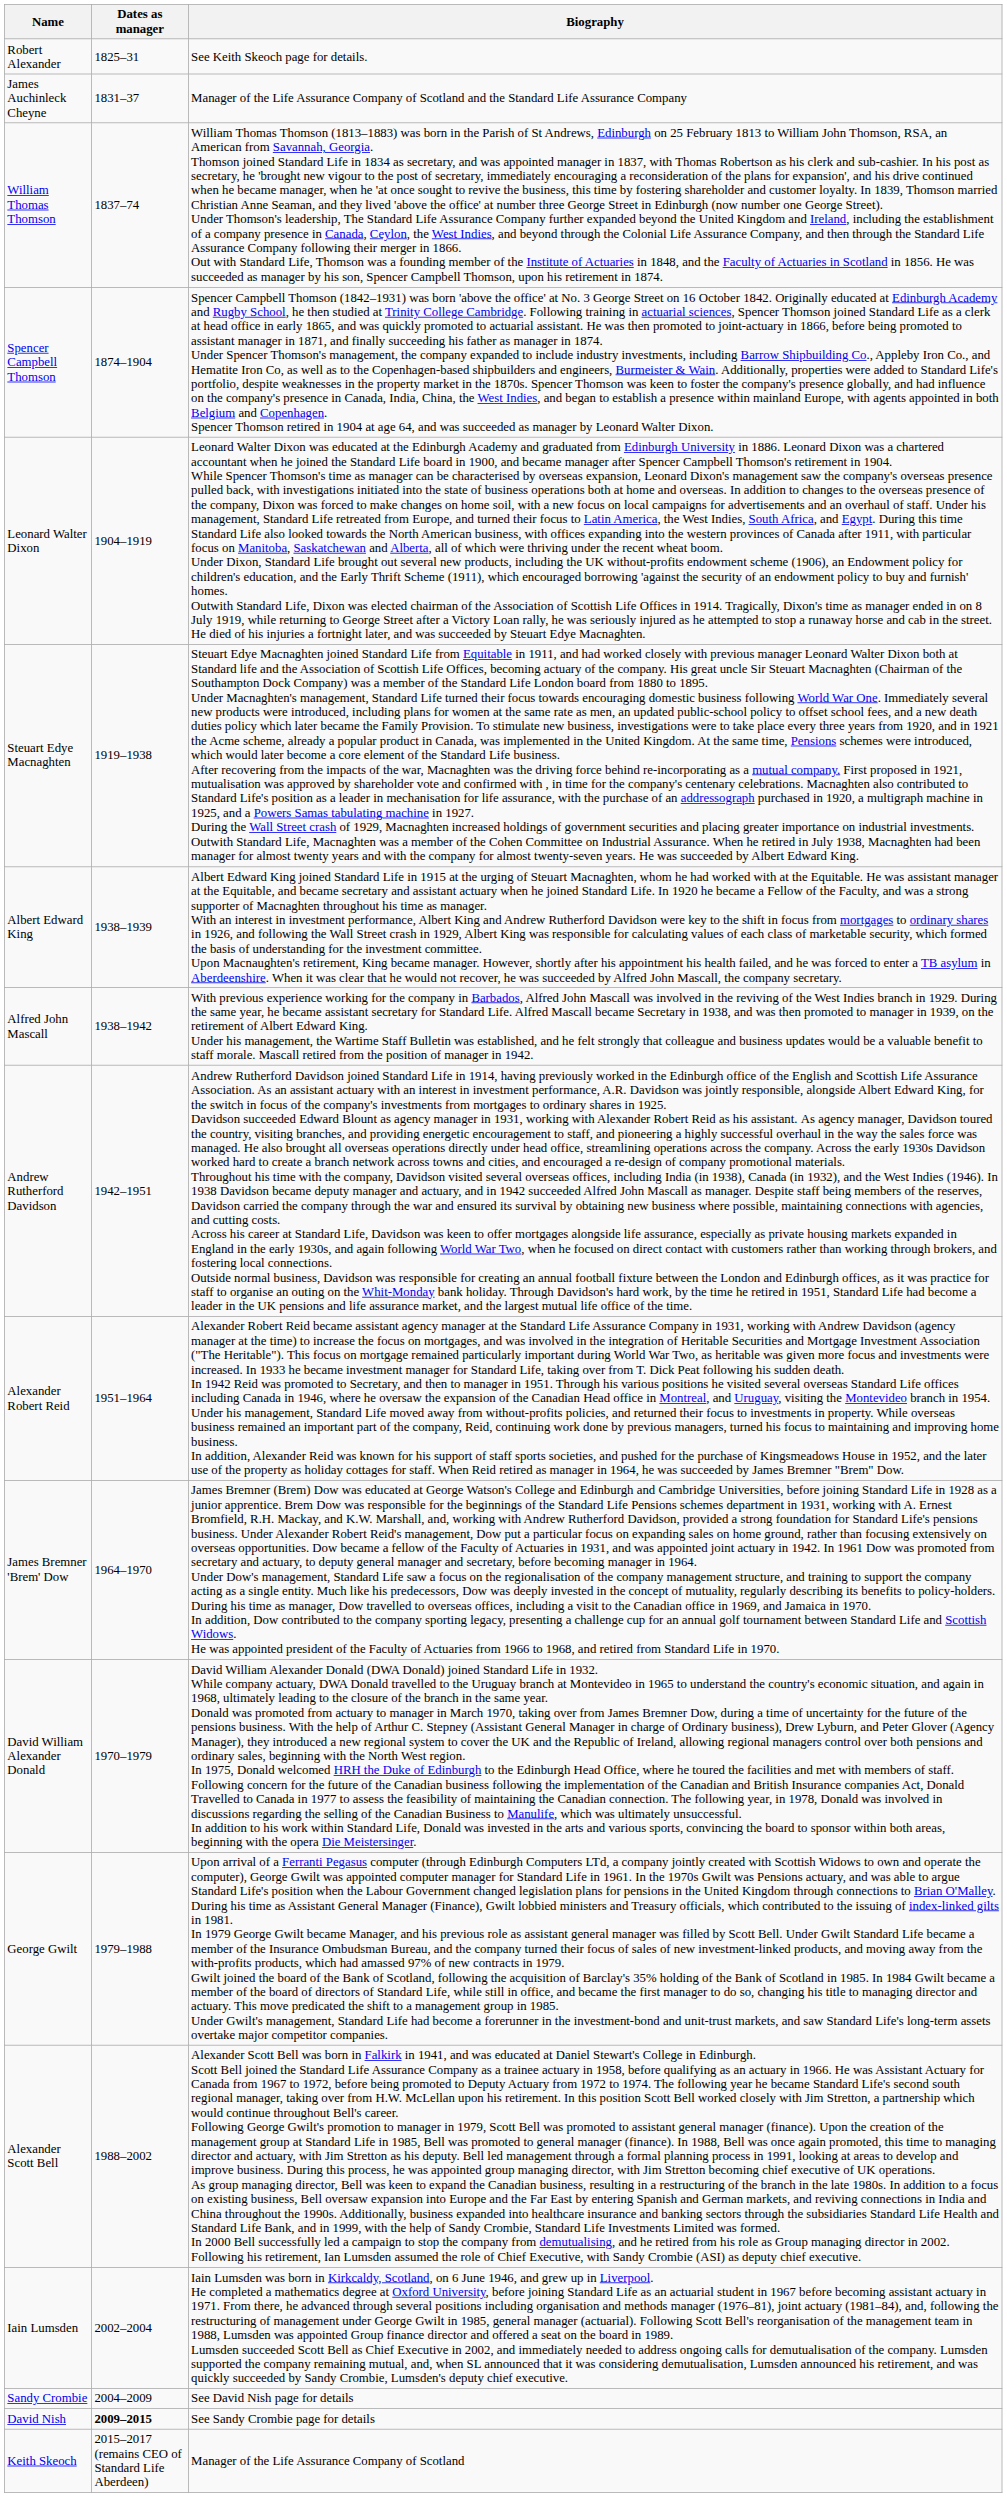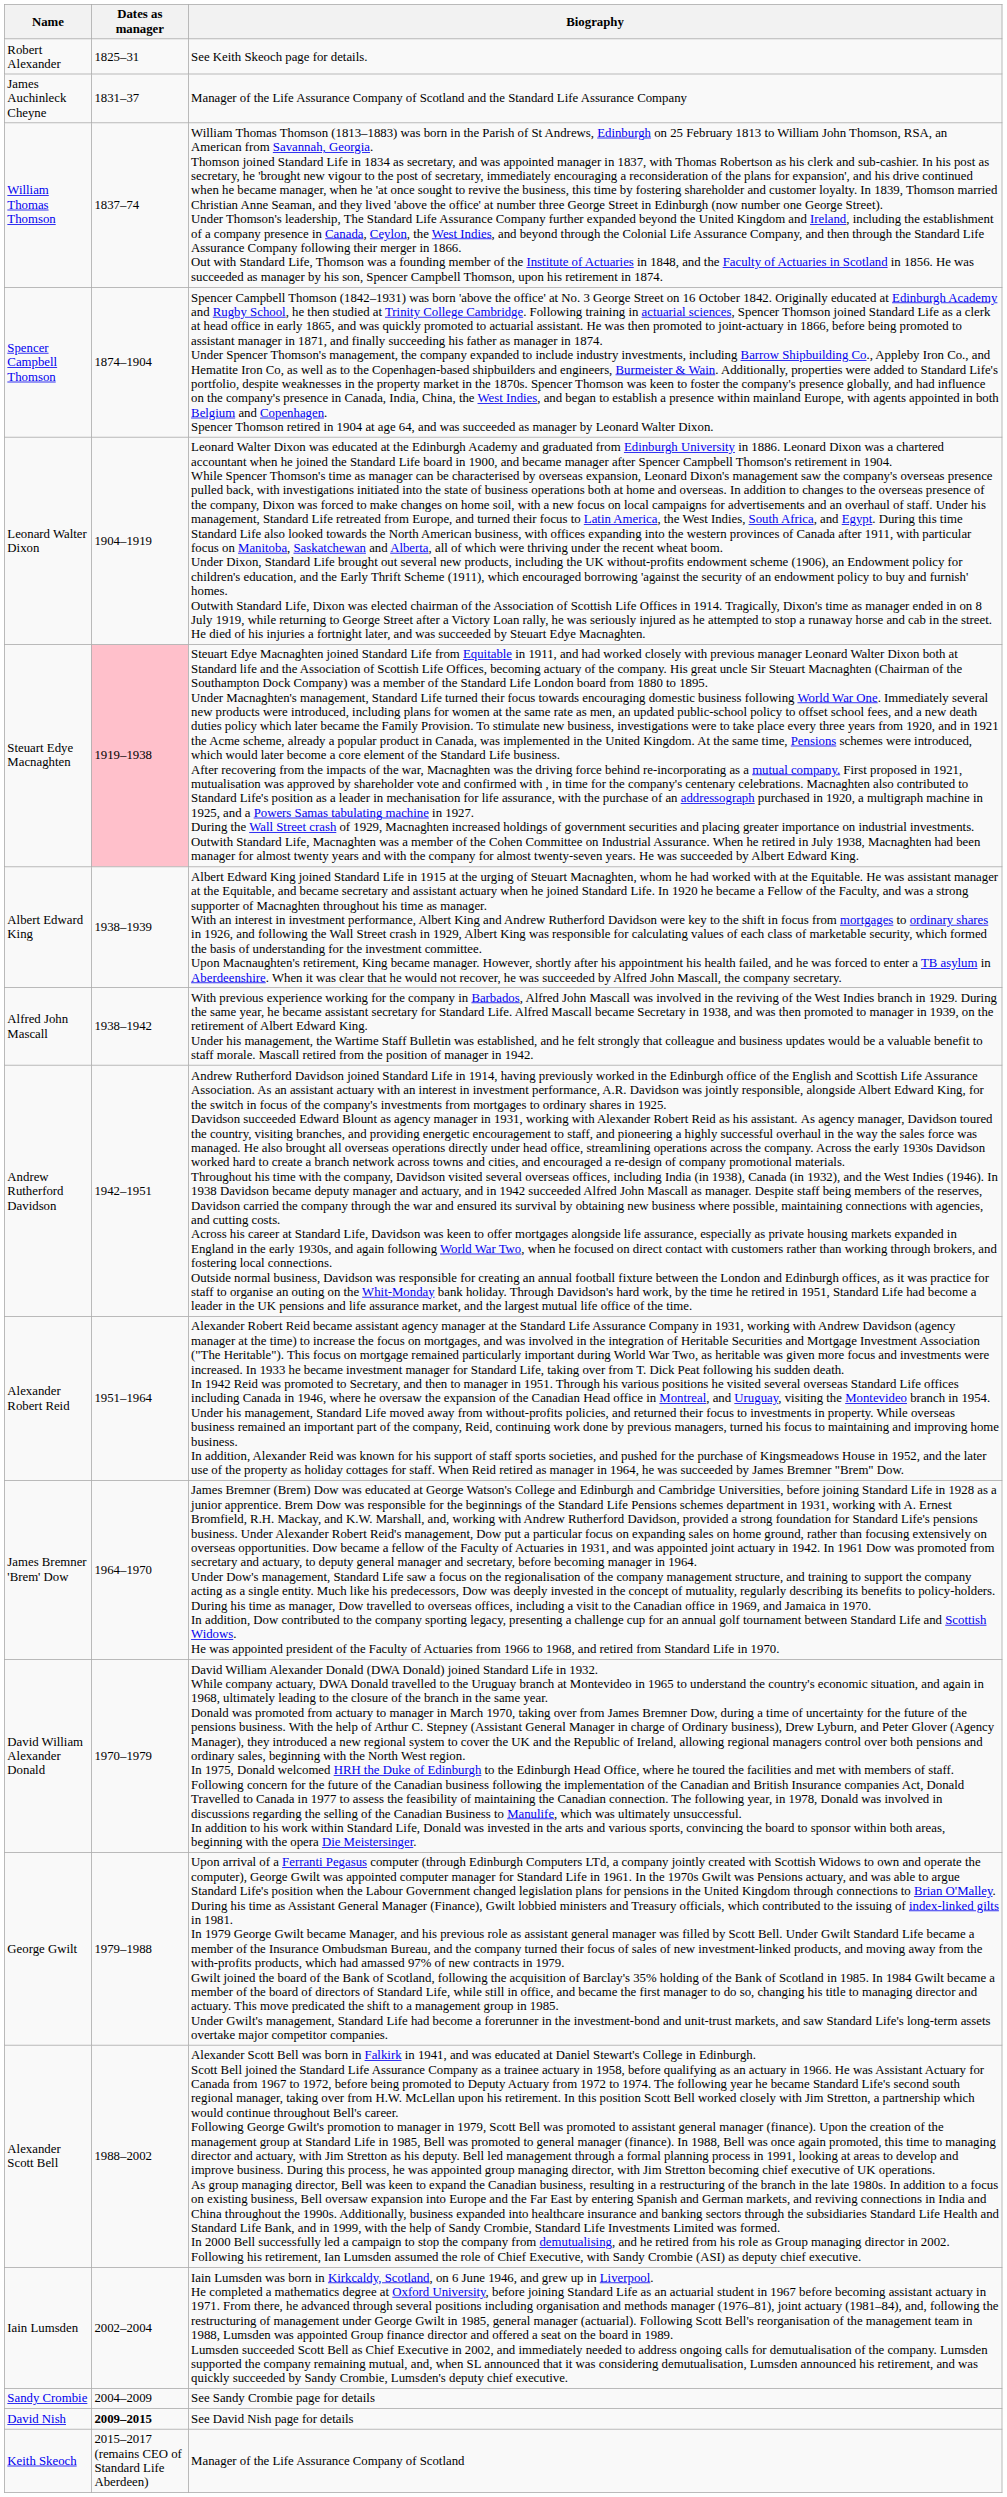(123, 755) no background -> (123, 755) pink background
(272, 2398) See David Nish page for details -> (283, 2398) See Sandy Crombie page for details
(283, 2418) See Sandy Crombie page for details -> (272, 2418) See David Nish page for details
